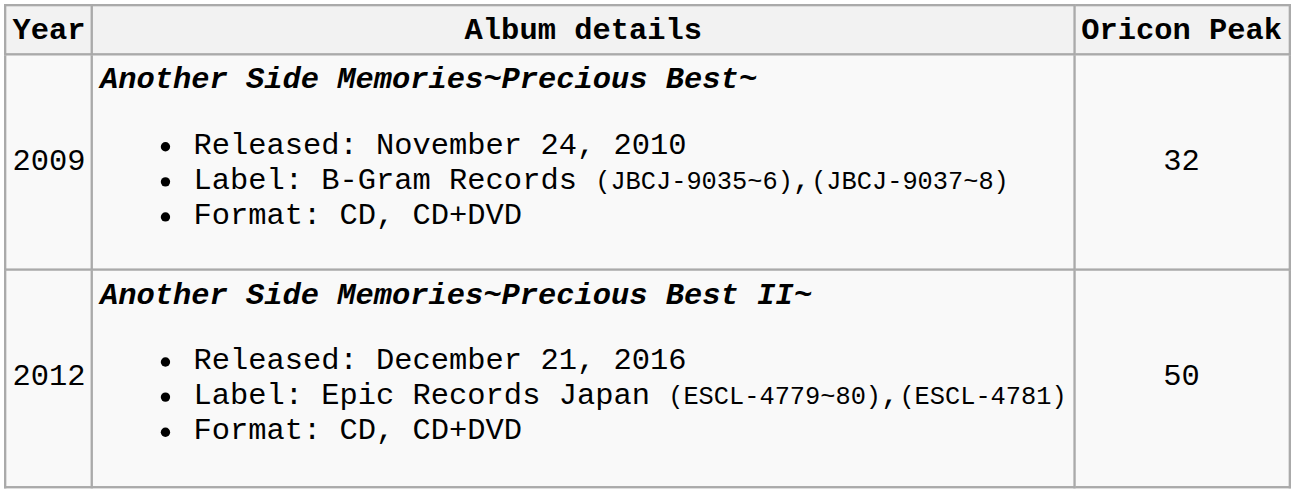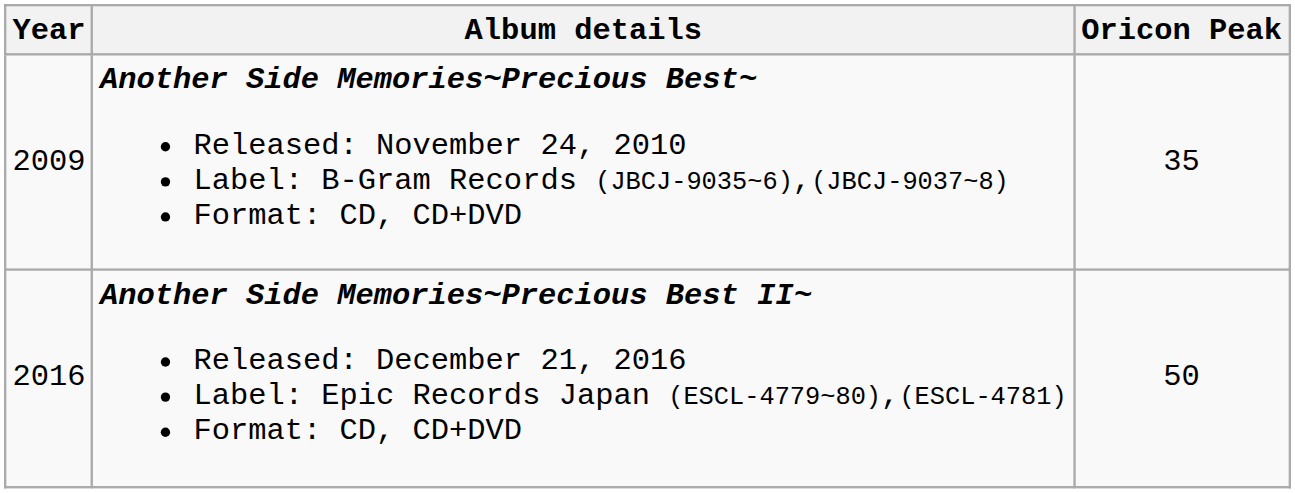(1182, 163) 32 -> (1182, 163) 35
(49, 378) 2012 -> (49, 378) 2016
